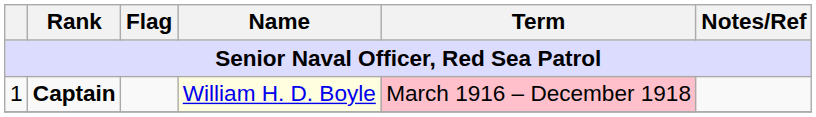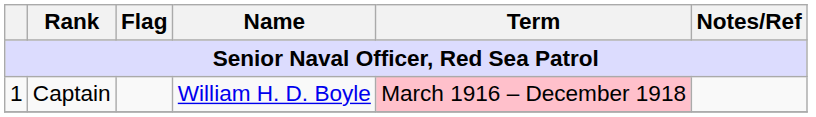(74, 93) bold -> (72, 93) normal
(279, 93) lightyellow background -> (274, 93) no background
